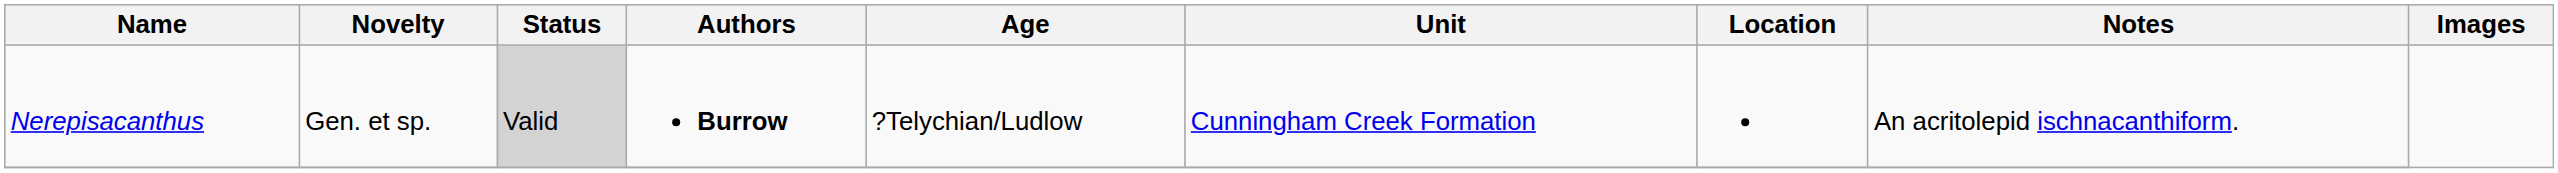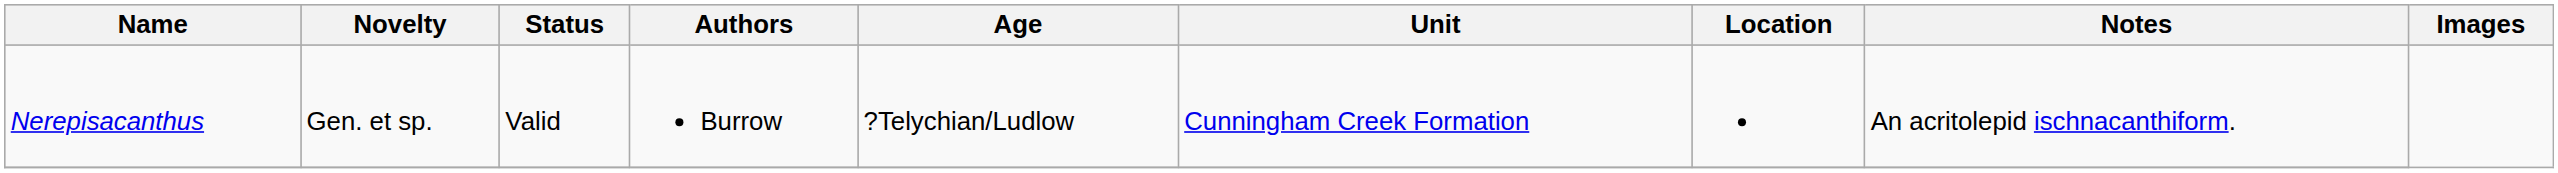(531, 120) lightgrey background -> (533, 120) no background
(746, 121) bold -> (744, 121) normal
